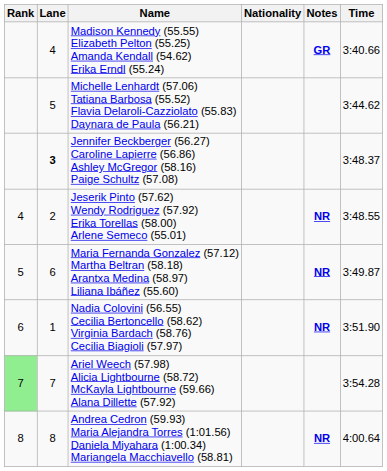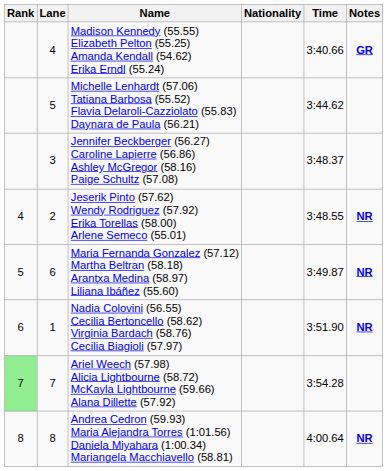columns swapped: (361, 13) <-> (322, 13)
(53, 161) bold -> (53, 161) normal
